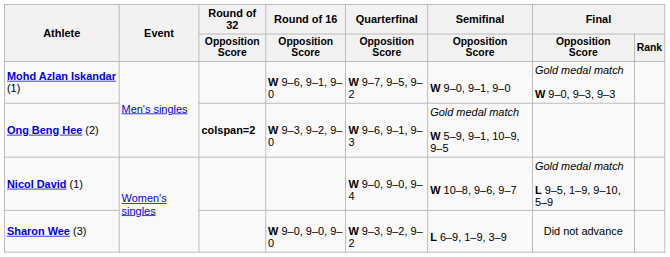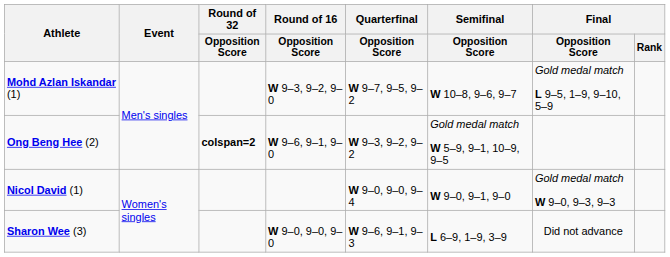(305, 89) W 9–6, 9–1, 9–0 -> (305, 95) W 9–3, 9–2, 9–0
(470, 89) W 9–0, 9–1, 9–0 -> (473, 95) W 10–8, 9–6, 9–7
(579, 83) Gold medal match W 9–0, 9–3, 9–3 -> (579, 89) Gold medal match L 9–5, 1–9, 9–10, 5–9
(305, 137) W 9–3, 9–2, 9–0 -> (305, 149) W 9–6, 9–1, 9–0
(386, 137) W 9–6, 9–1, 9–3 -> (386, 149) W 9–3, 9–2, 9–2
(473, 190) W 10–8, 9–6, 9–7 -> (470, 196) W 9–0, 9–1, 9–0
(579, 184) Gold medal match L 9–5, 1–9, 9–10, 5–9 -> (579, 190) Gold medal match W 9–0, 9–3, 9–3
(386, 238) W 9–3, 9–2, 9–2 -> (386, 238) W 9–6, 9–1, 9–3
